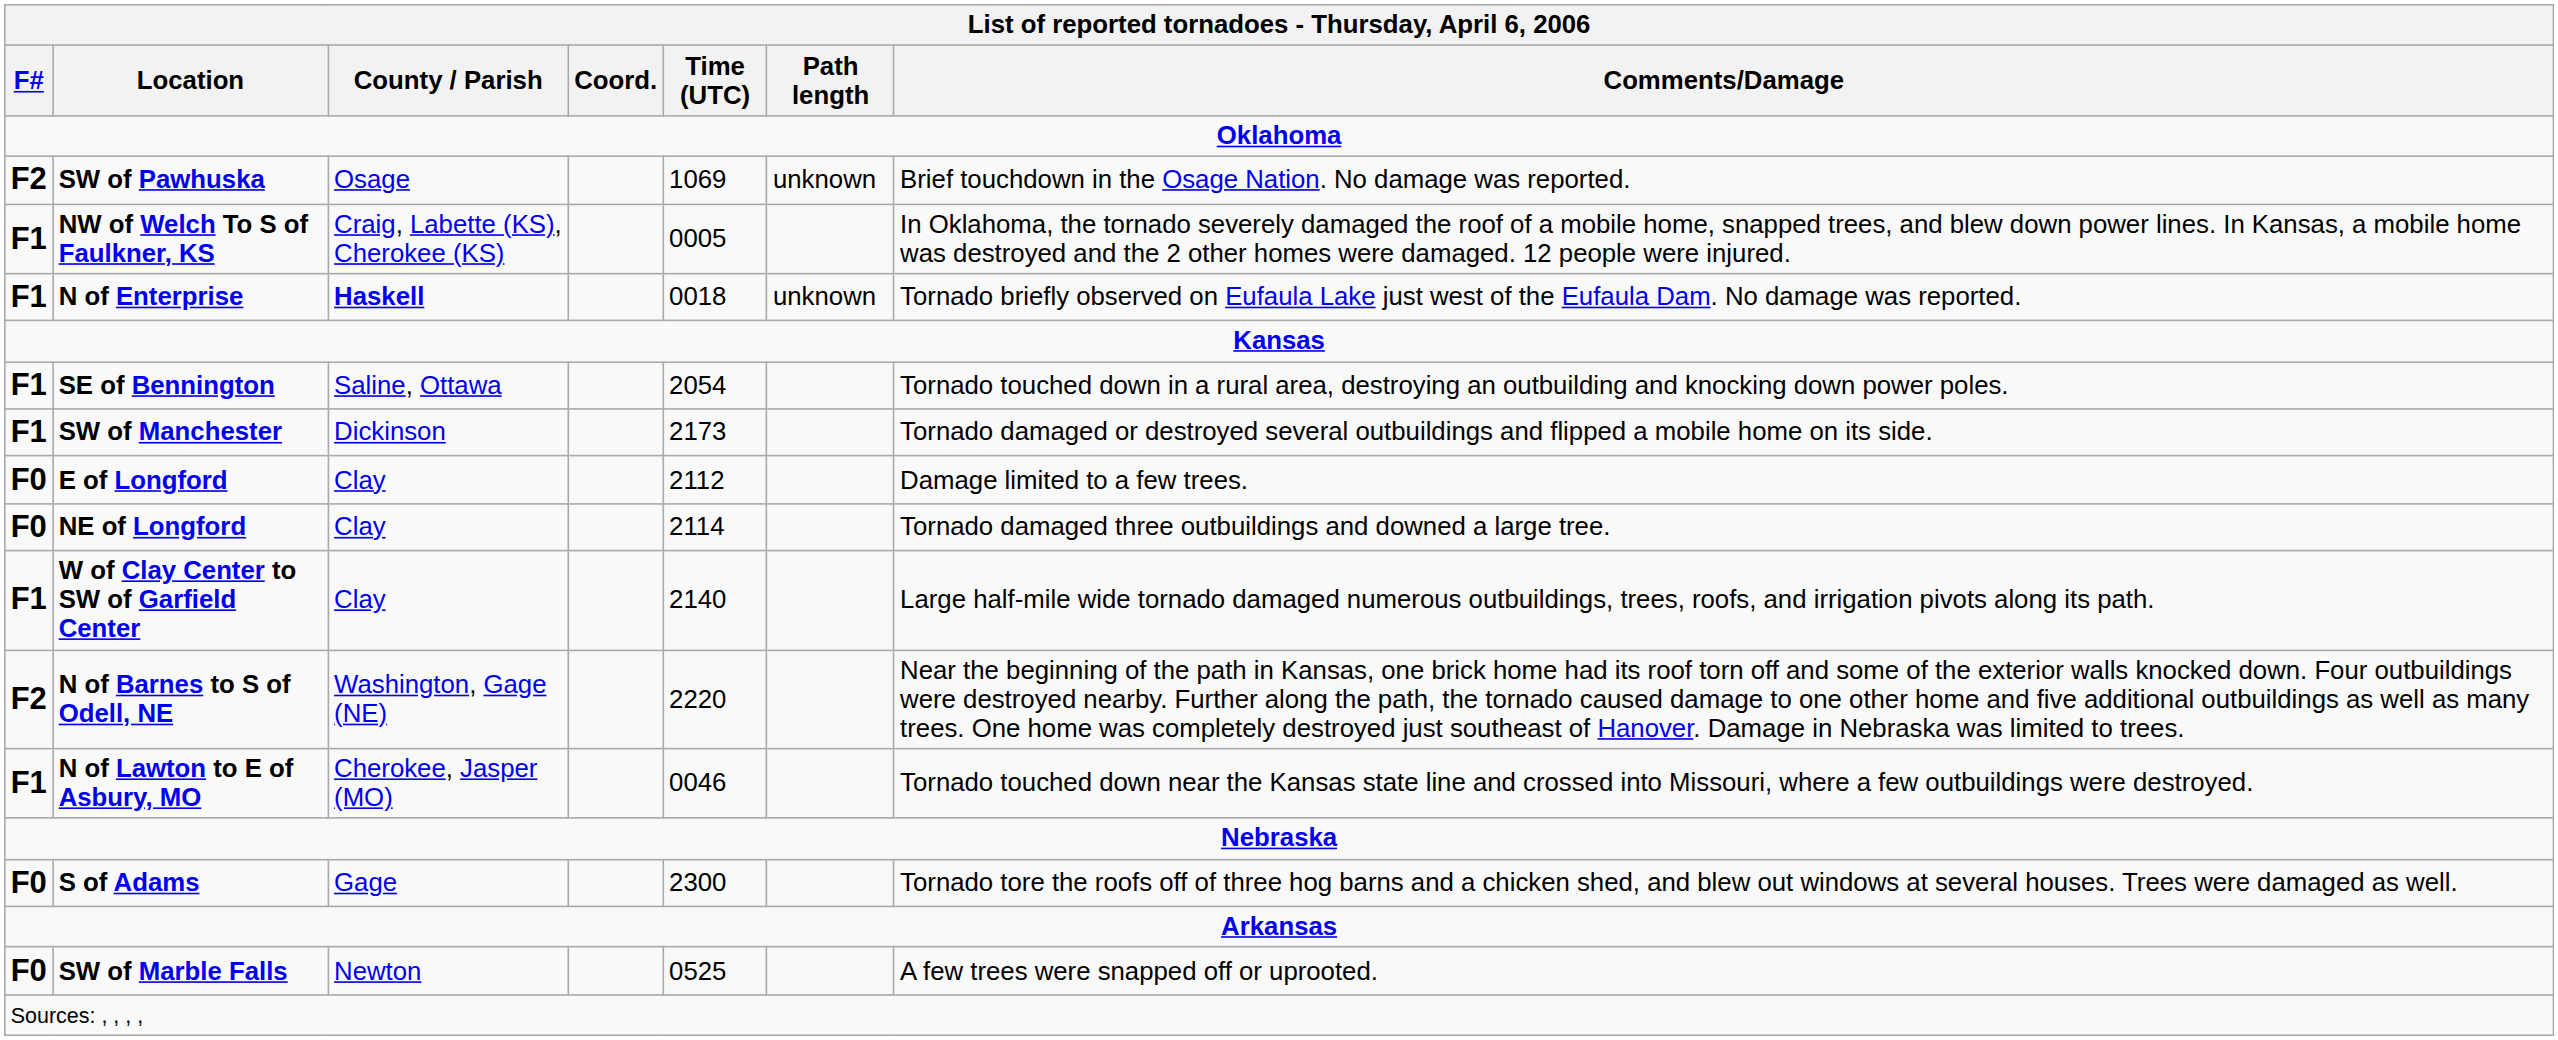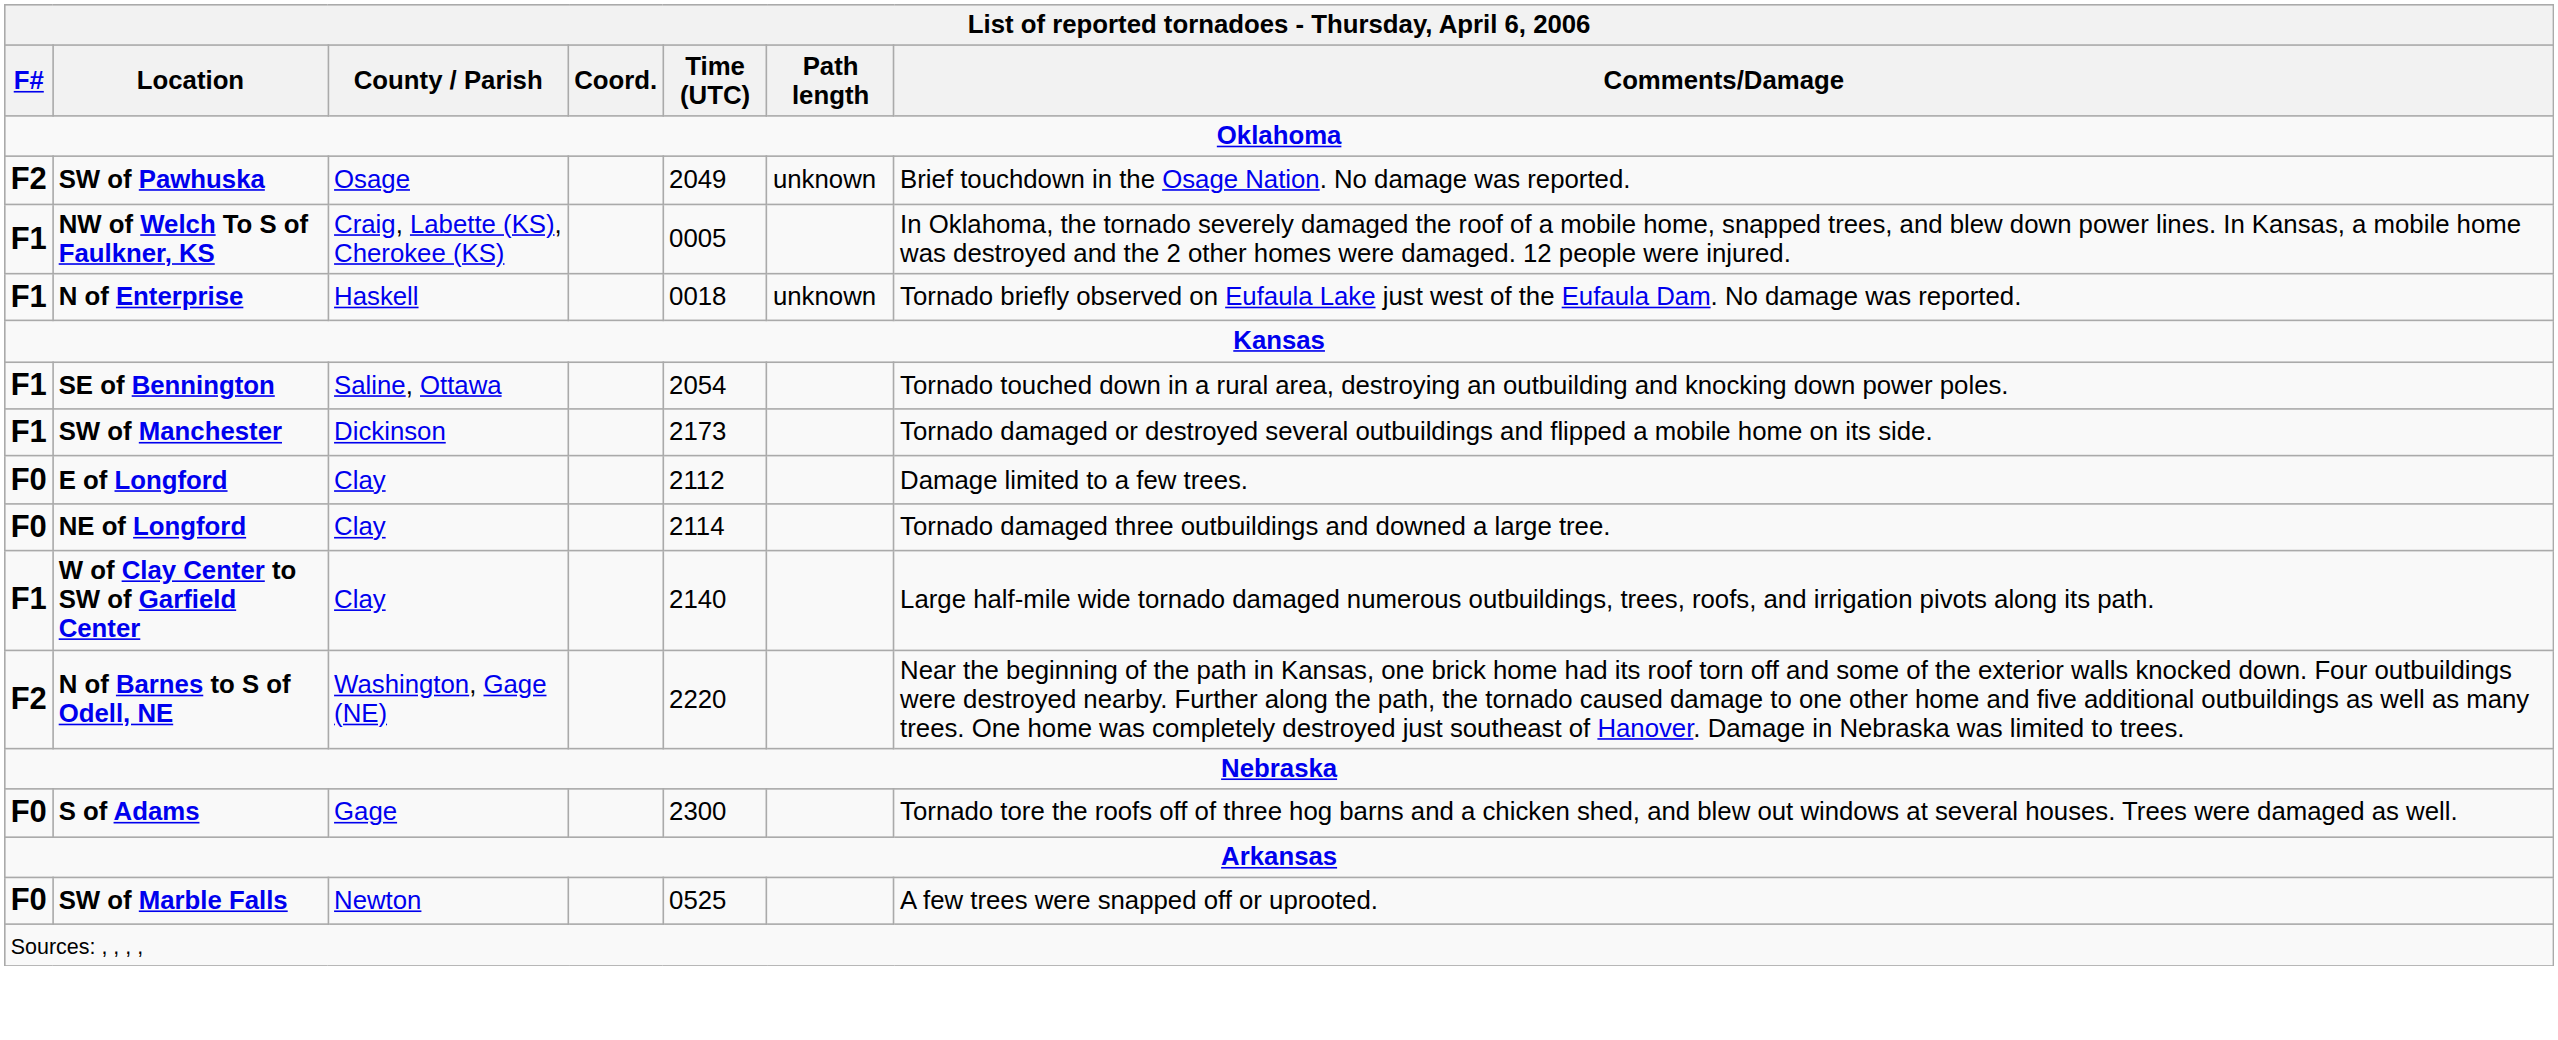(698, 179) 1069 -> (698, 179) 2049
(379, 296) bold -> (376, 296) normal
- row: (176, 783)
